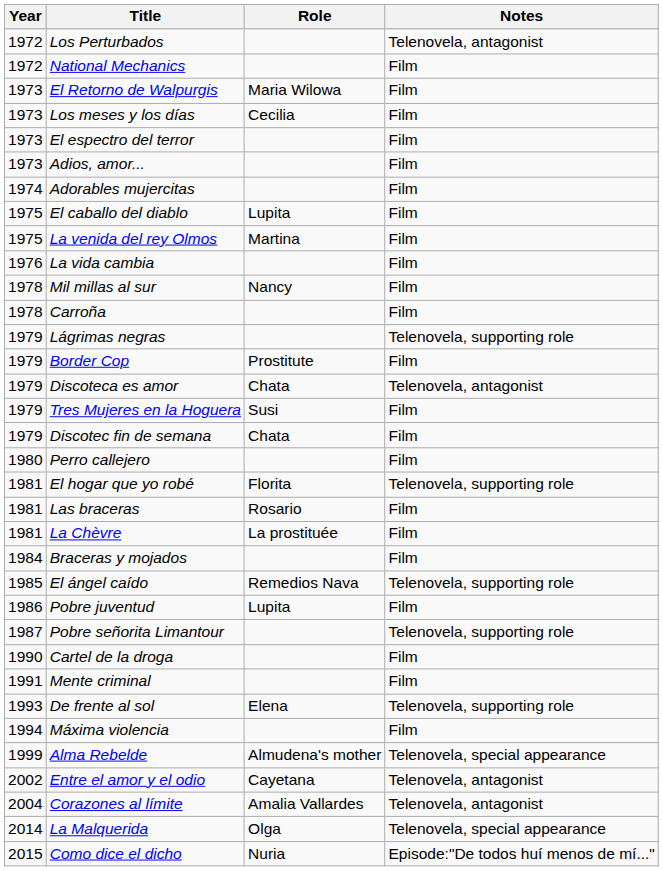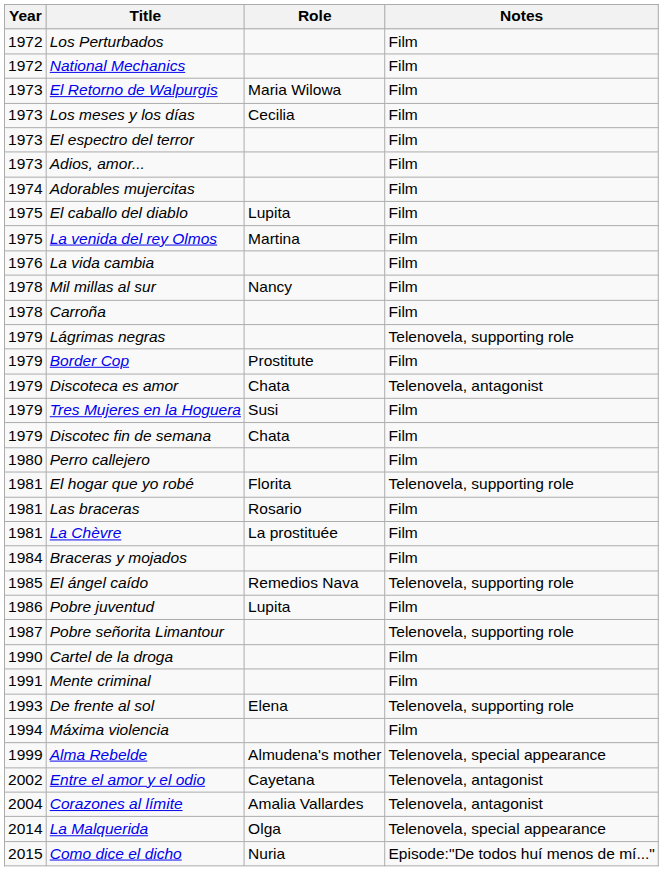(466, 41) Telenovela, antagonist -> (403, 41) Film
